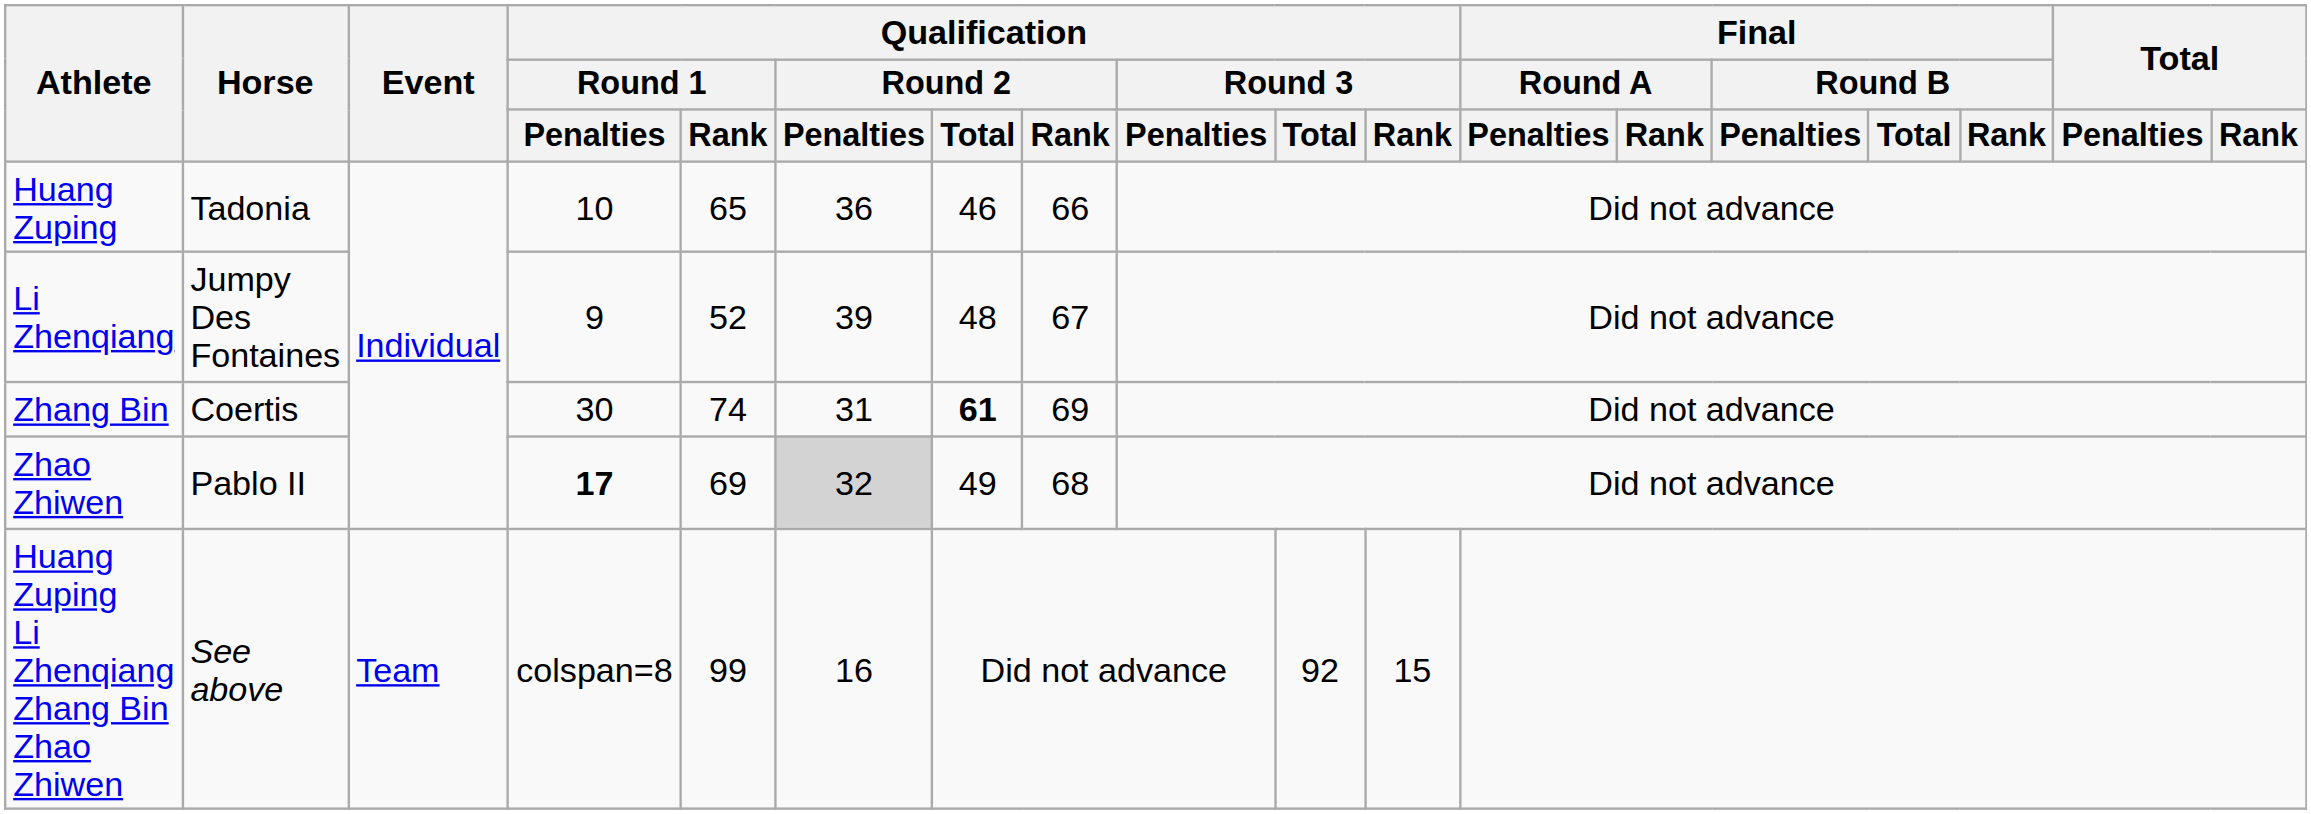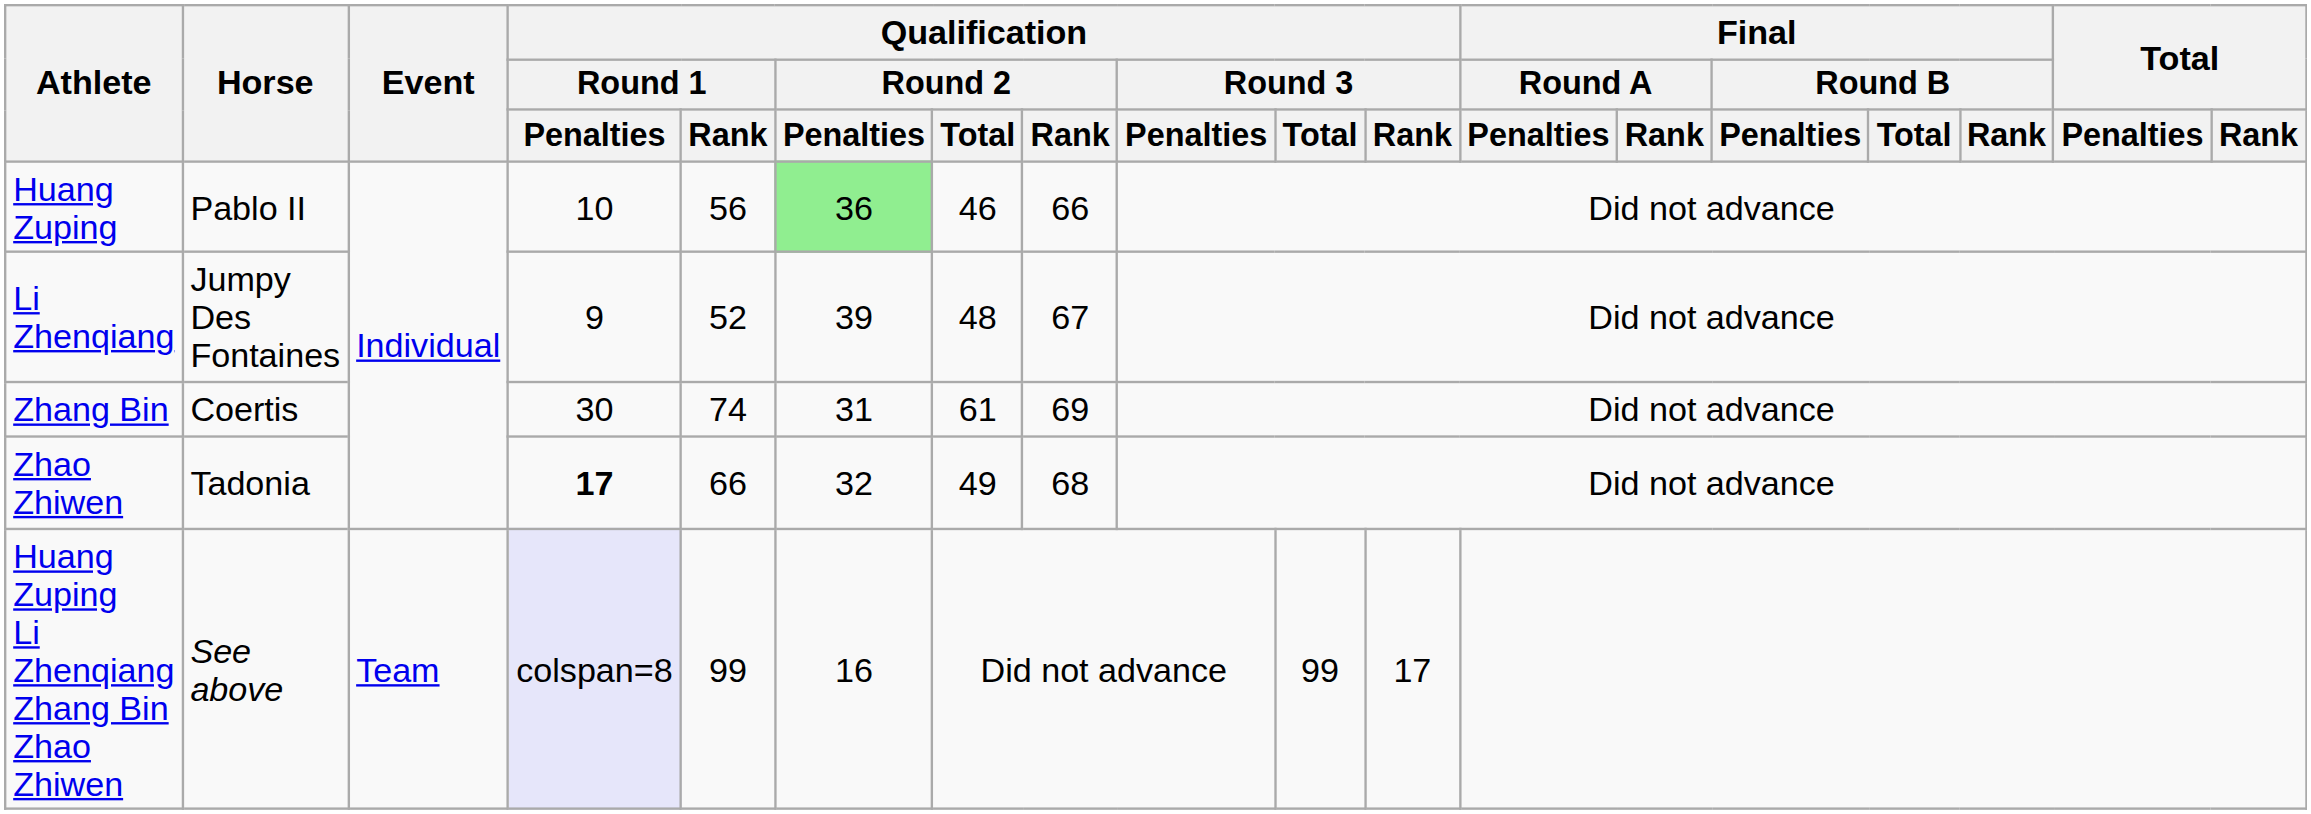(250, 207) Tadonia -> (248, 207) Pablo II
(728, 207) 65 -> (728, 207) 56
(854, 207) no background -> (854, 207) lightgreen background
(978, 410) bold -> (978, 410) normal
(248, 483) Pablo II -> (250, 483) Tadonia
(728, 483) 69 -> (728, 483) 66
(854, 483) lightgrey background -> (854, 483) no background
(594, 669) no background -> (594, 669) lavender background
(1320, 669) 92 -> (1320, 669) 99
(1412, 669) 15 -> (1412, 669) 17
